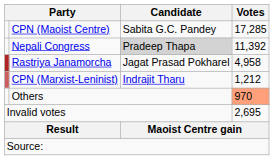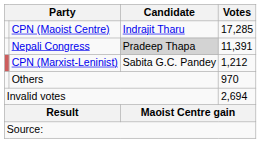(169, 29) Sabita G.C. Pandey -> (154, 29) Indrajit Tharu
(250, 46) 11,392 -> (237, 46) 11,391
- row: (62, 63)
(154, 79) Indrajit Tharu -> (169, 63) Sabita G.C. Pandey
(243, 96) lightsalmon background -> (230, 79) no background
(248, 113) 2,695 -> (234, 96) 2,694
